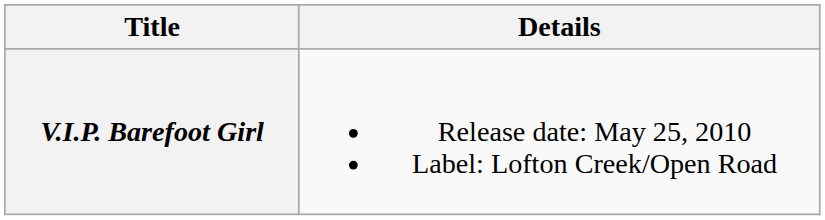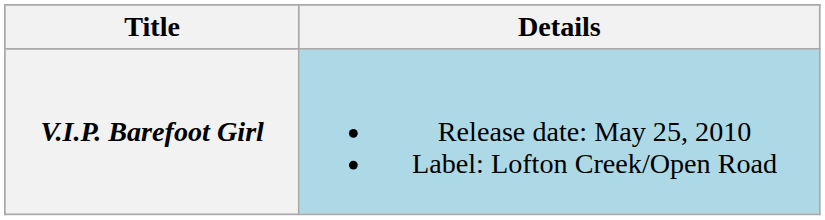(559, 148) no background -> (559, 148) lightblue background
